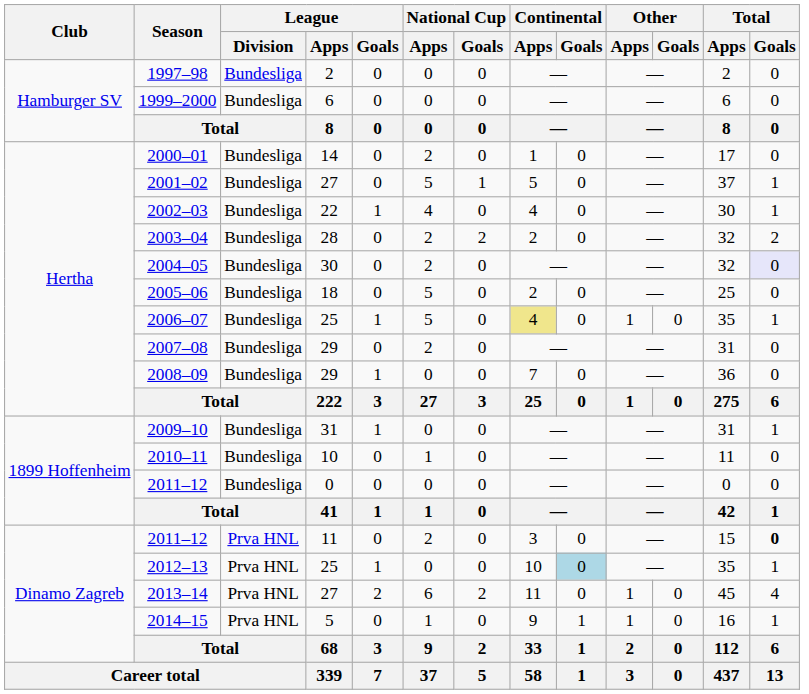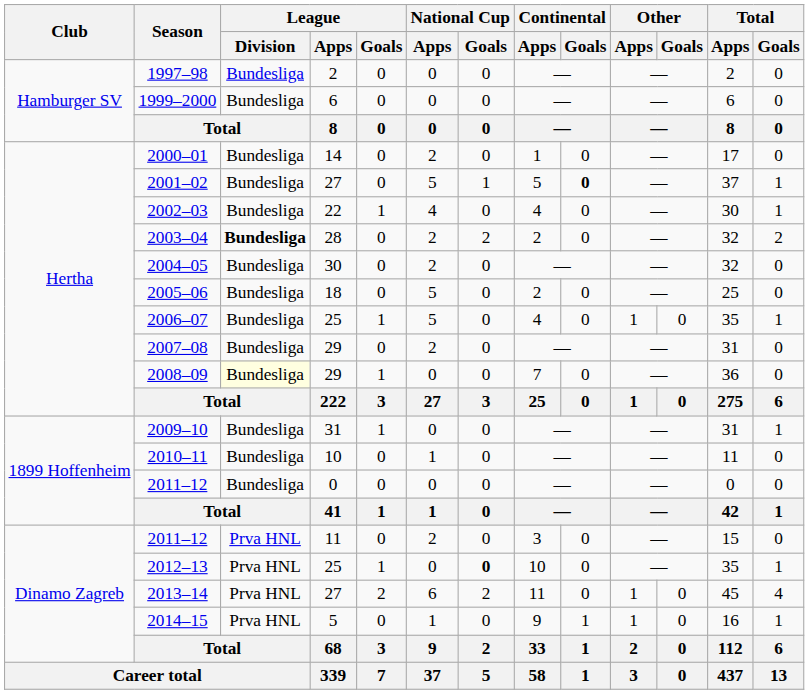(581, 182) normal -> (585, 182) bold
(263, 237) normal -> (265, 237) bold
(775, 264) lavender background -> (779, 264) no background
(533, 319) khaki background -> (537, 319) no background
(263, 374) no background -> (265, 374) lightyellow background
(775, 538) bold -> (779, 538) normal
(482, 566) normal -> (486, 566) bold
(581, 566) lightblue background -> (585, 566) no background
